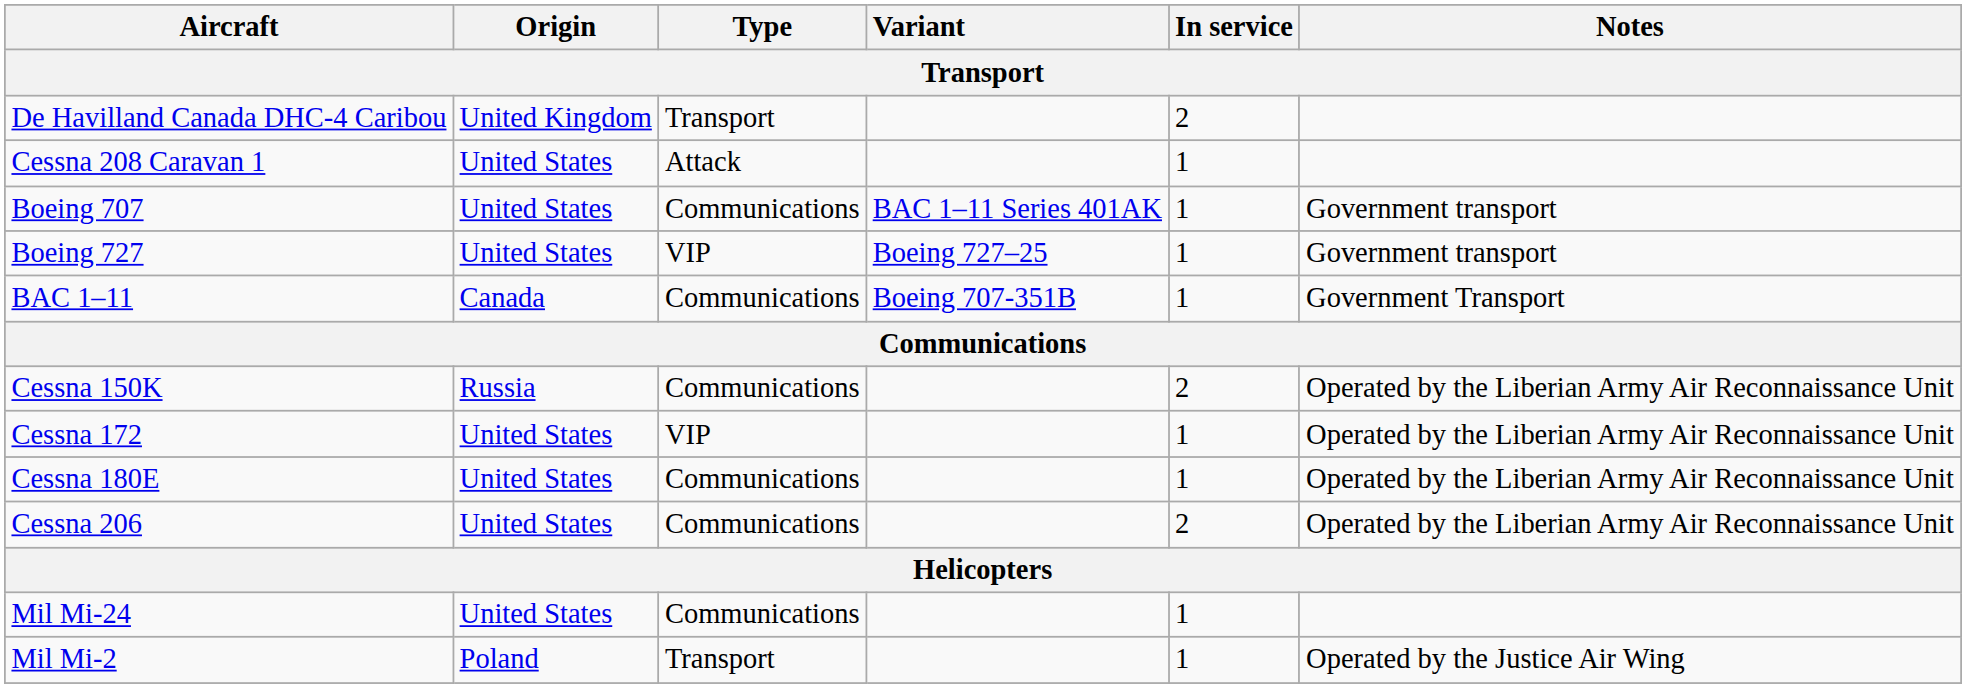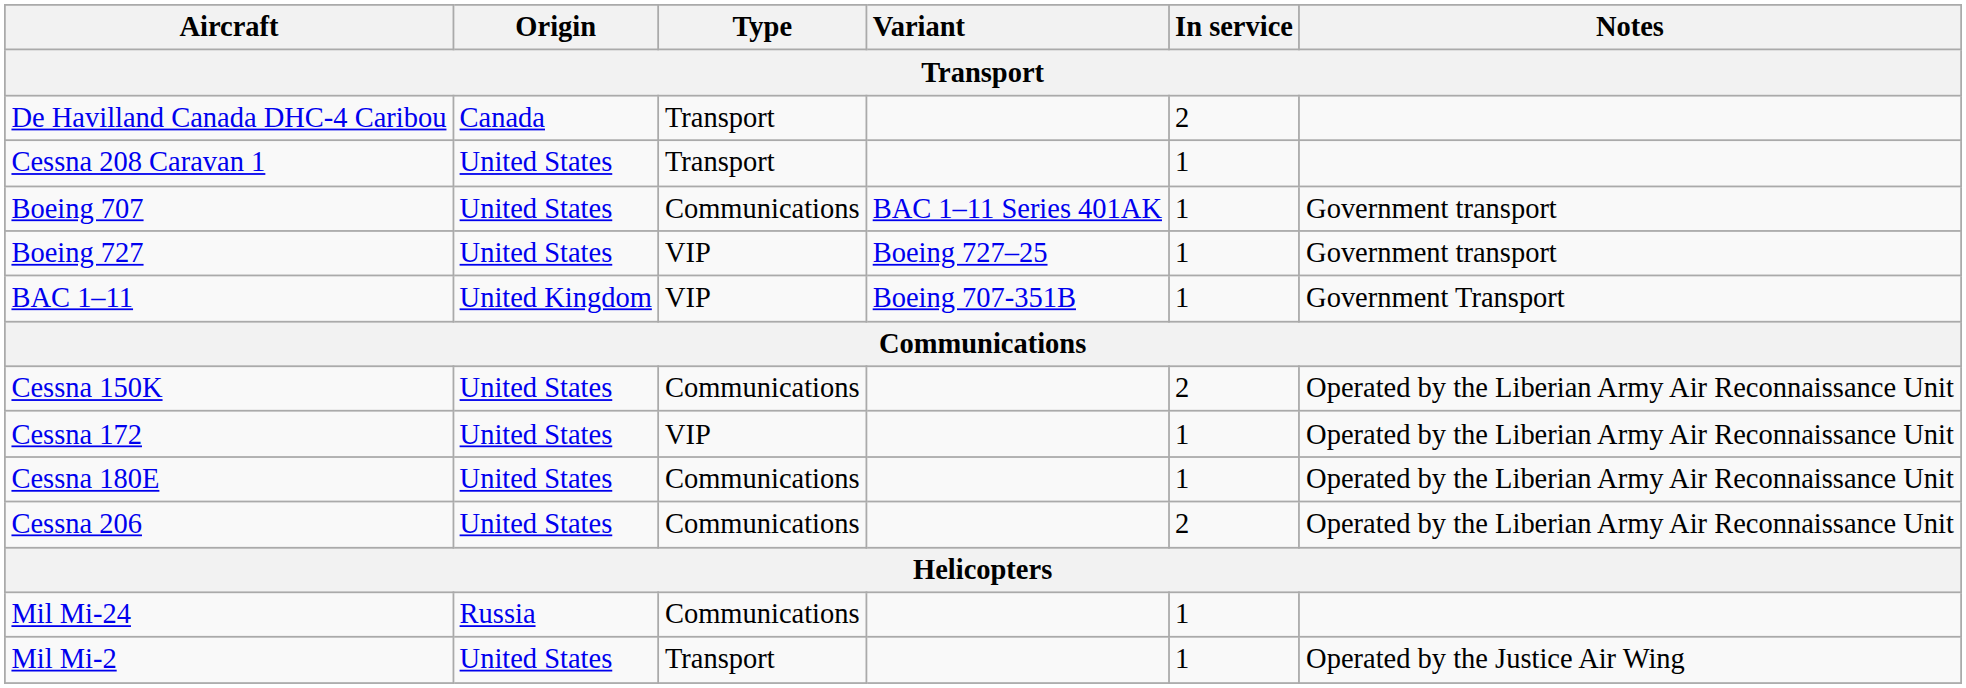(556, 117) United Kingdom -> (502, 117) Canada
(703, 162) Attack -> (720, 162) Transport
(502, 298) Canada -> (556, 298) United Kingdom
(762, 298) Communications -> (688, 298) VIP
(498, 388) Russia -> (536, 388) United States
(536, 614) United States -> (498, 614) Russia
(499, 659) Poland -> (536, 659) United States
